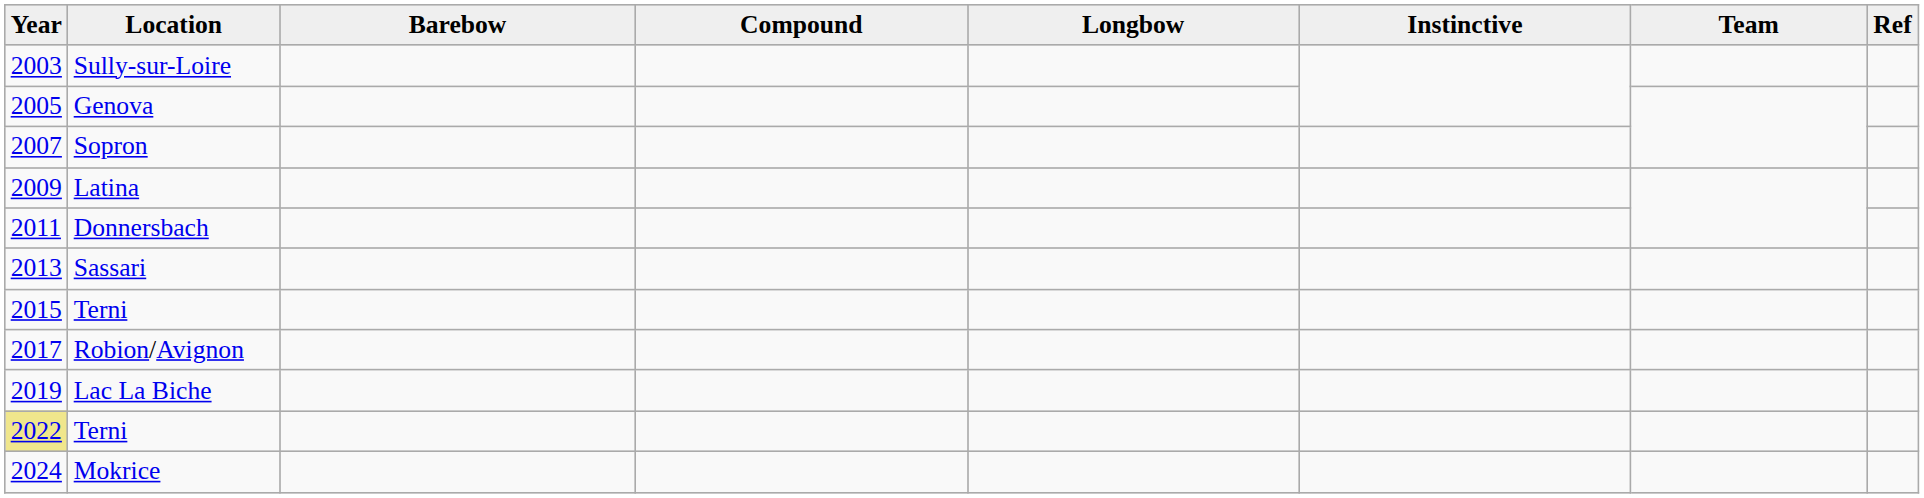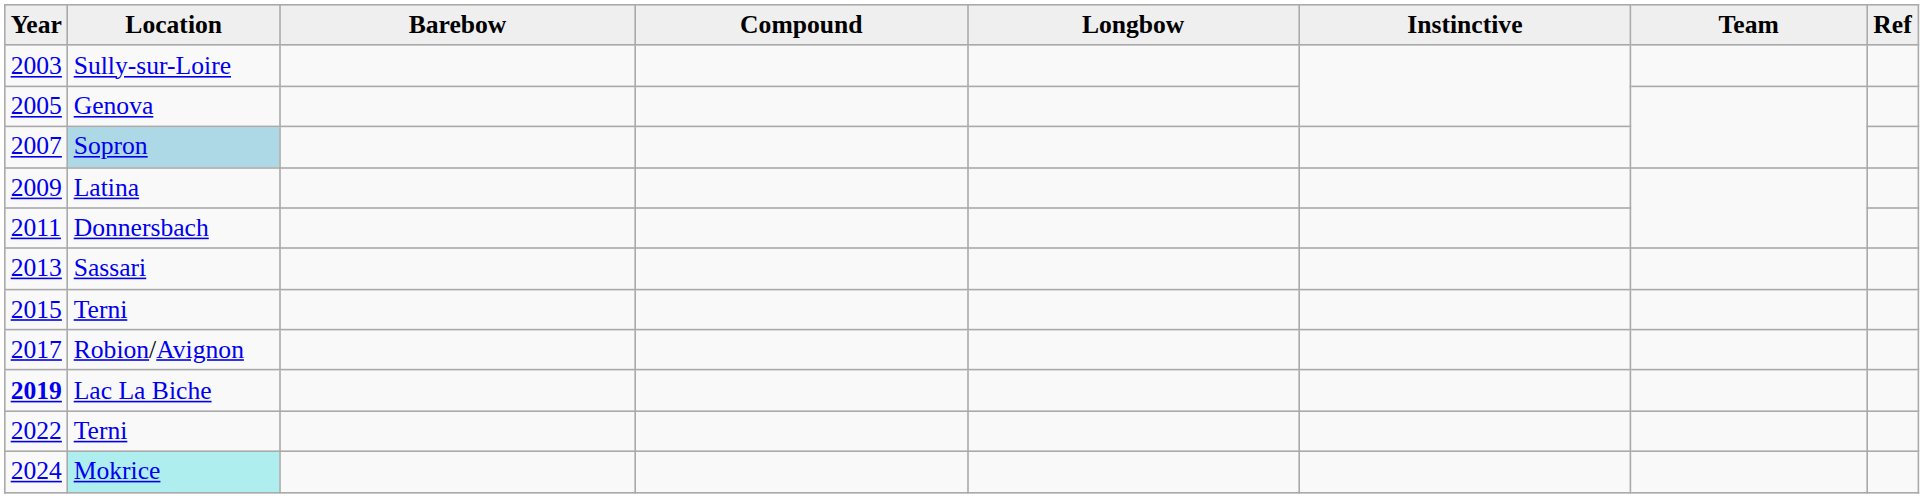(111, 146) no background -> (111, 146) lightblue background
(36, 390) normal -> (36, 390) bold
(36, 430) khaki background -> (36, 430) no background
(117, 471) no background -> (117, 471) paleturquoise background
